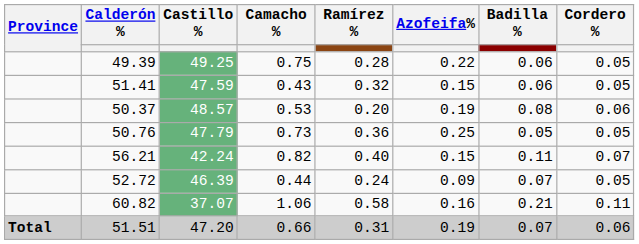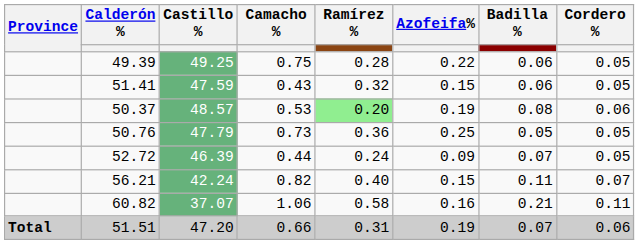(372, 111) no background -> (372, 111) lightgreen background
rows swapped: (134, 181) <-> (134, 158)
